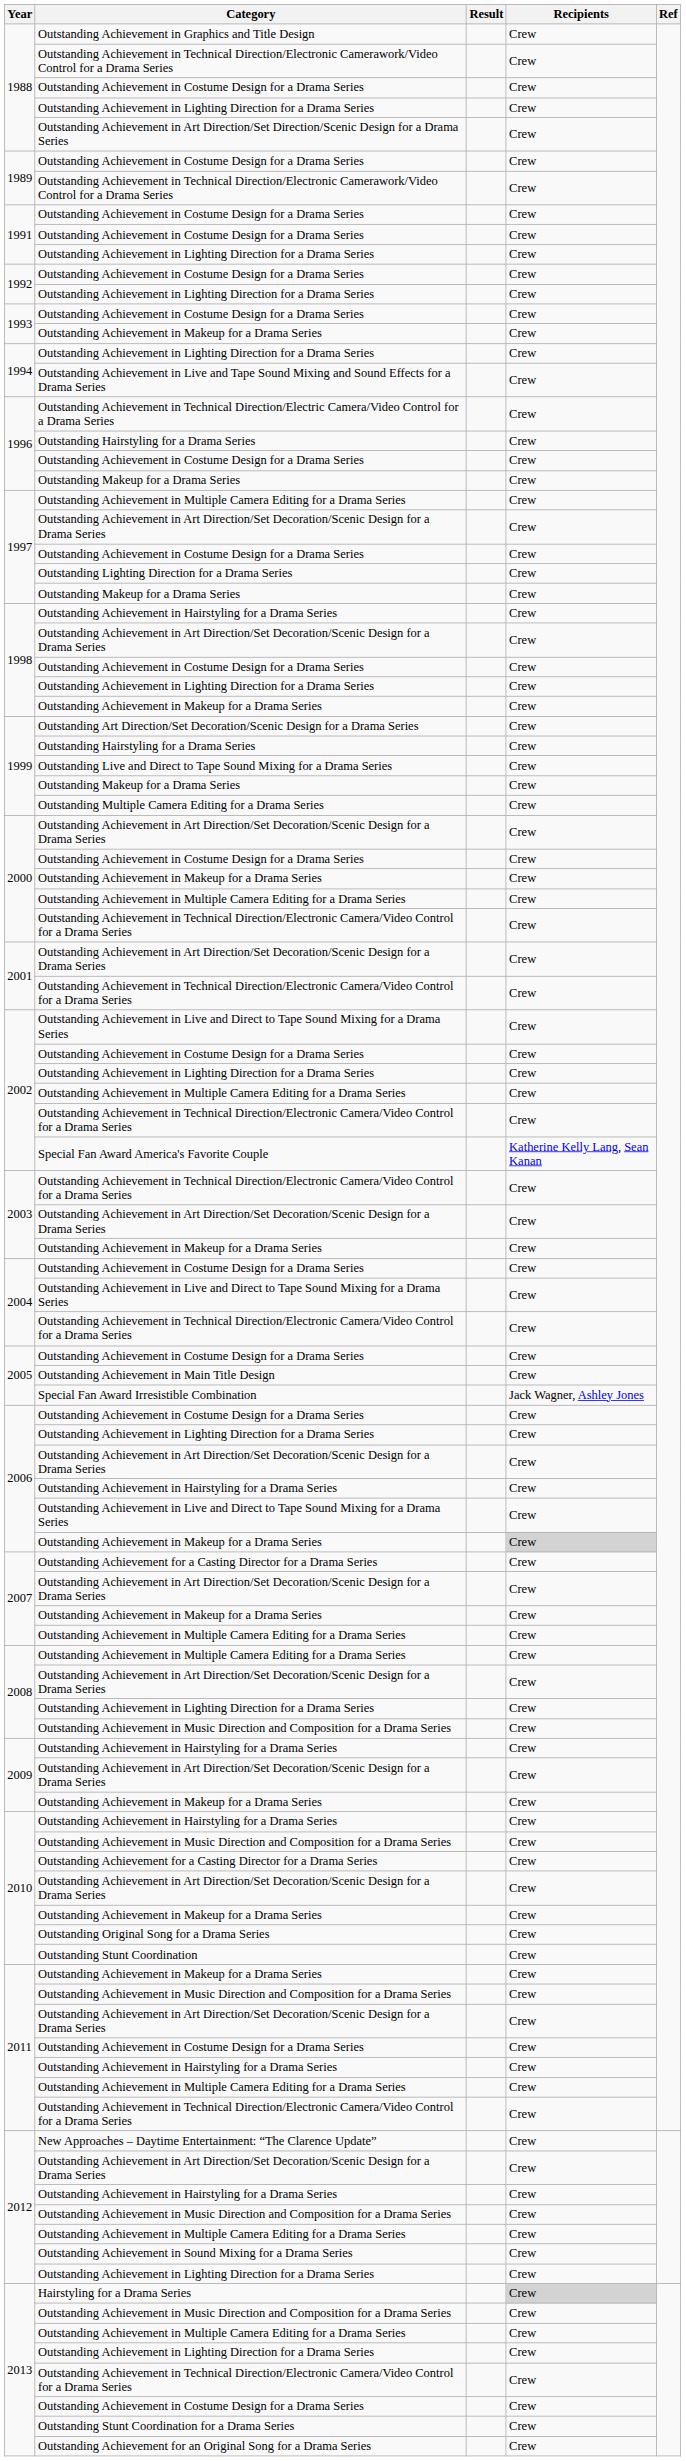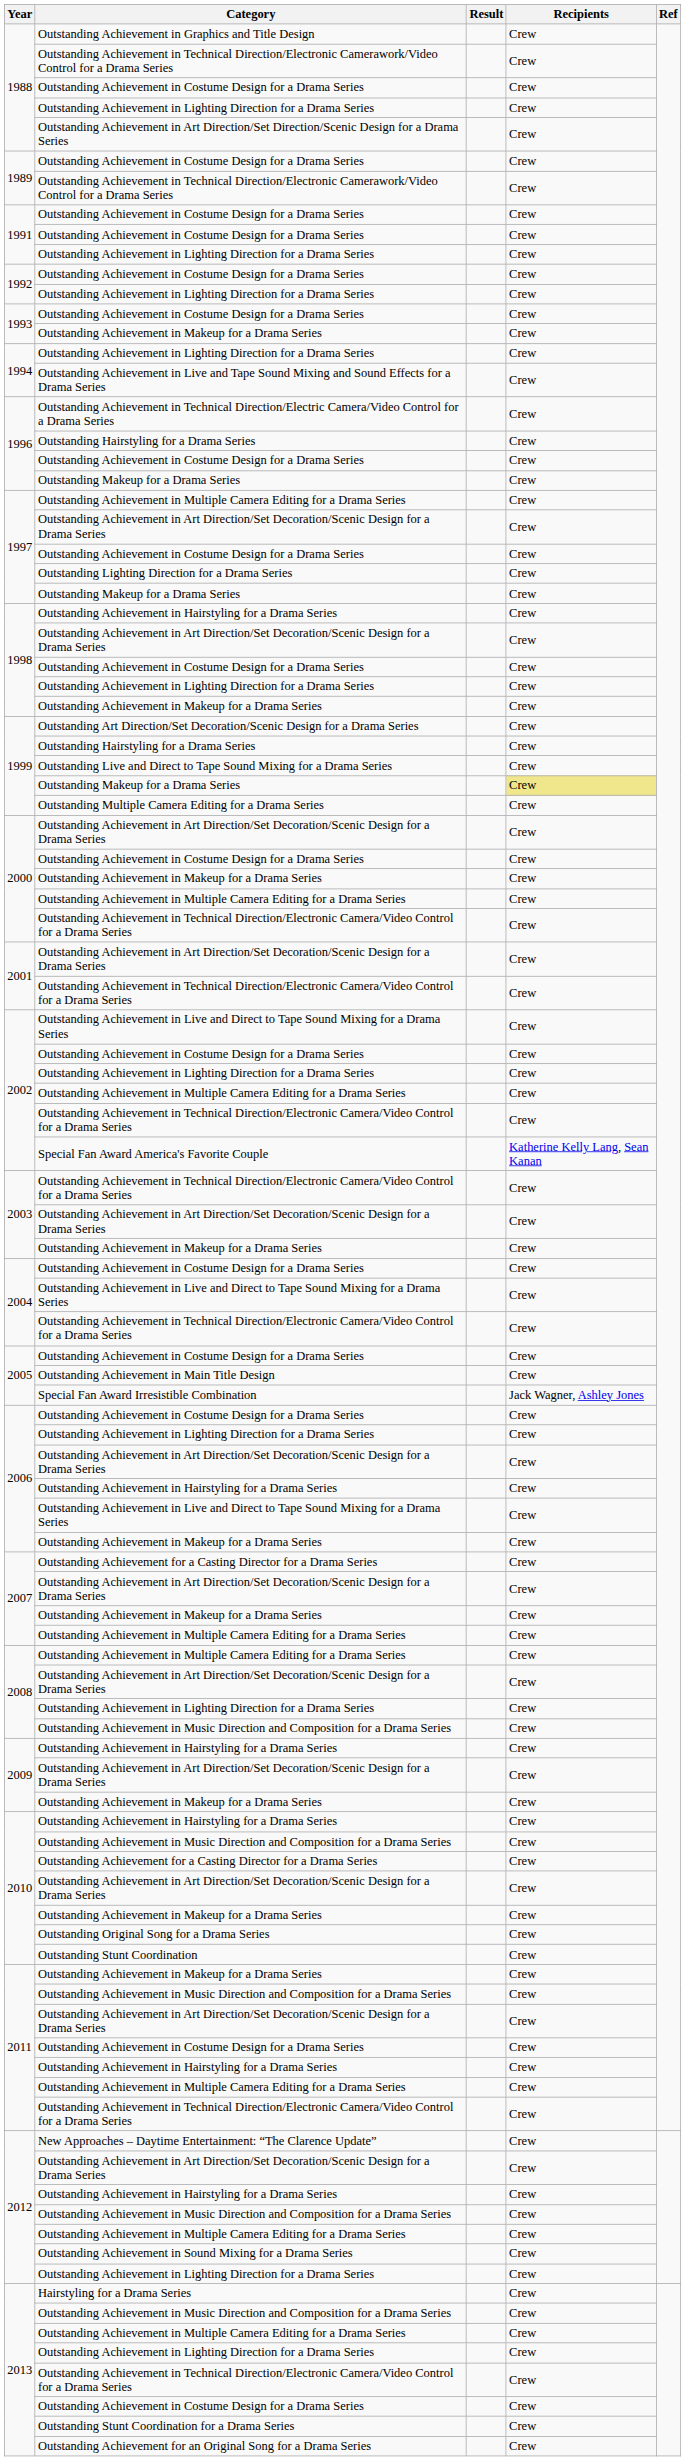(523, 785) no background -> (523, 785) khaki background
(523, 1542) lightgrey background -> (523, 1542) no background
(523, 2293) lightgrey background -> (523, 2293) no background
